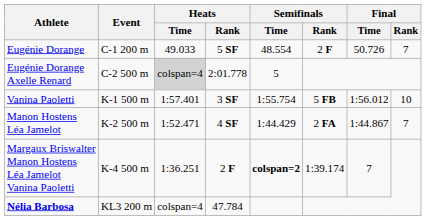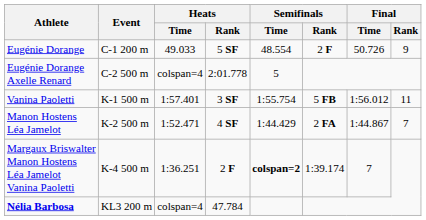(406, 49) 7 -> (406, 49) 9
(180, 74) lightgrey background -> (180, 74) no background
(406, 99) 10 -> (406, 99) 11
